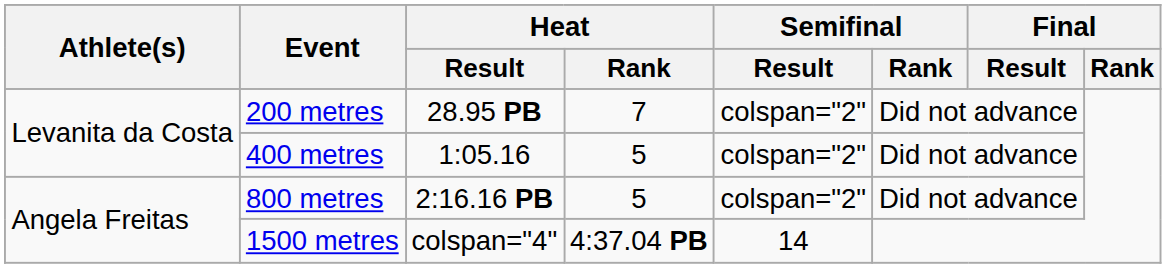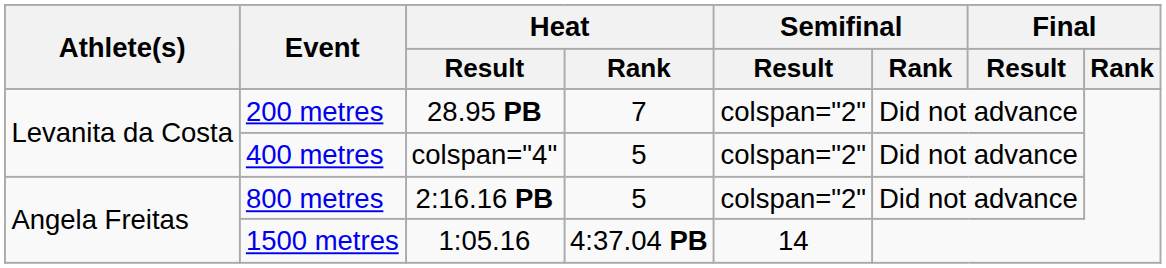(484, 155) 1:05.16 -> (484, 155) colspan="4"
(484, 242) colspan="4" -> (484, 242) 1:05.16
